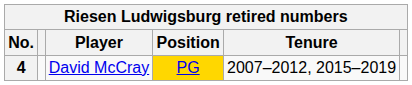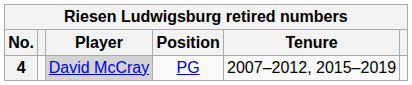(99, 67) no background -> (99, 67) lightgrey background
(188, 67) gold background -> (188, 67) no background
